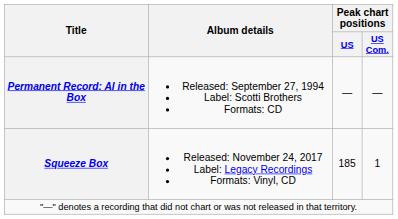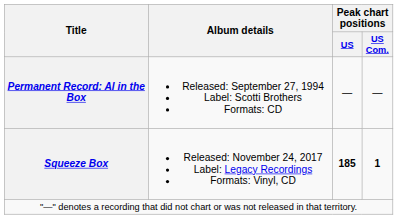(347, 163) normal -> (347, 163) bold
(377, 163) normal -> (377, 163) bold
